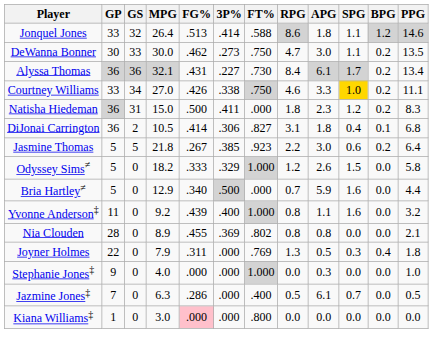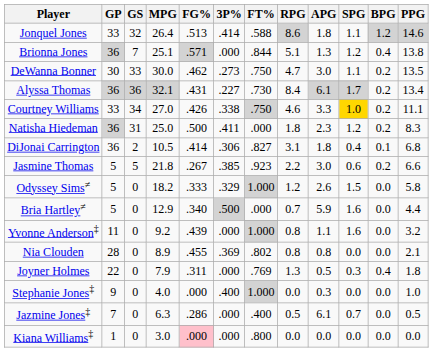+ row: (53, 52)
(163, 109) 15.0 -> (163, 128) 25.0
(413, 147) 6.4 -> (413, 166) 6.6
(229, 212) .400 -> (229, 231) .000
(229, 272) .000 -> (229, 291) .400
